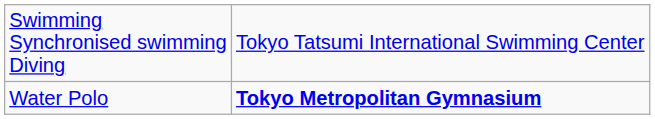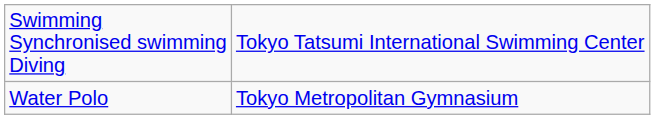(389, 97) bold -> (377, 97) normal
